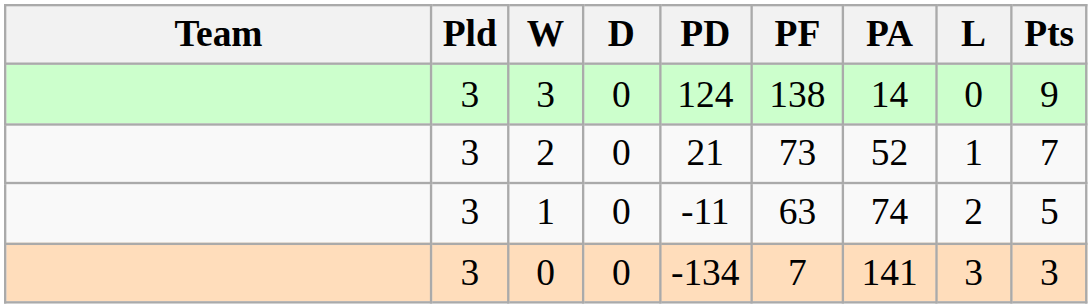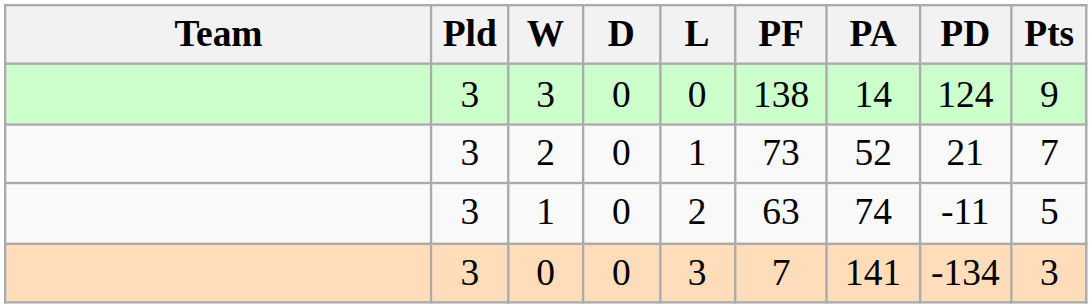columns swapped: (973, 34) <-> (705, 34)
